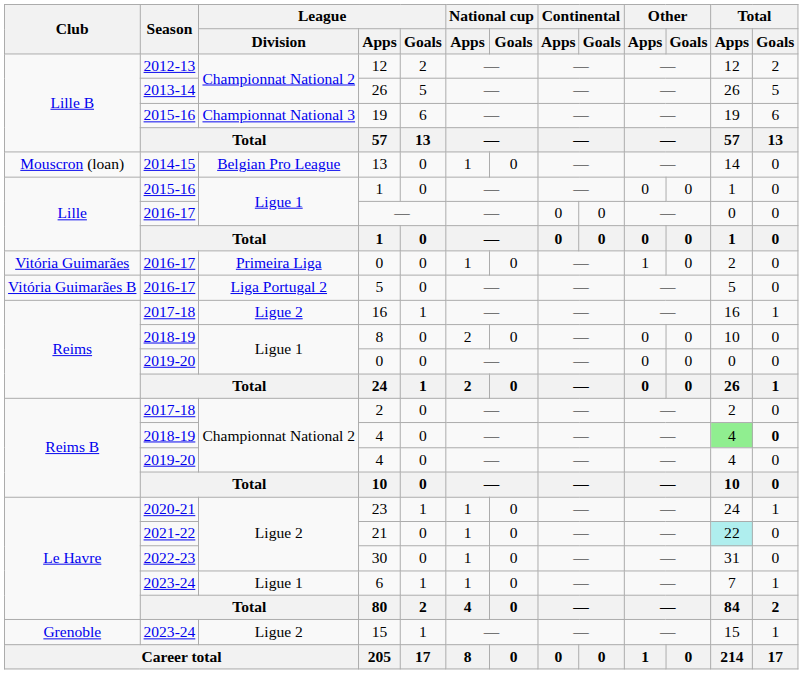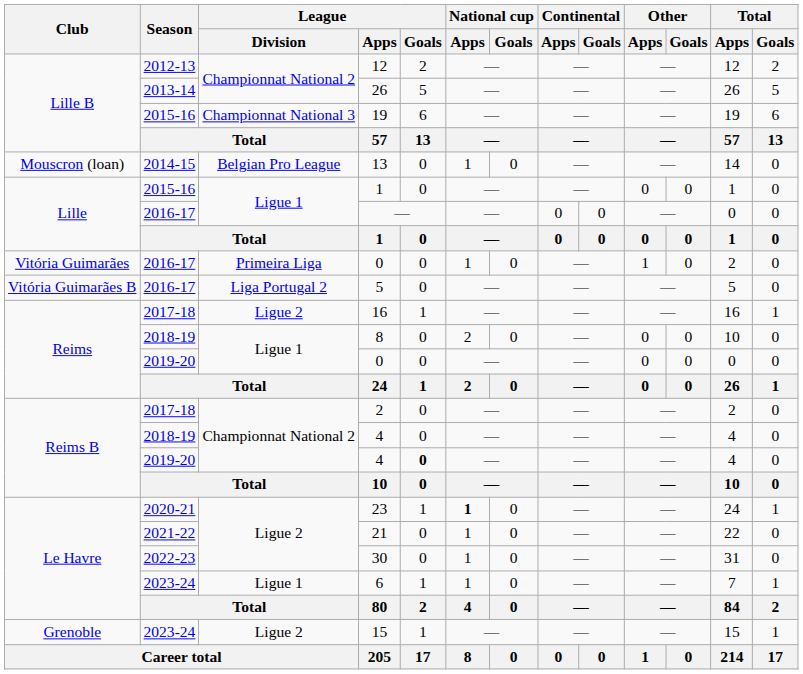(732, 435) lightgreen background -> (732, 435) no background
(775, 435) bold -> (775, 435) normal
(423, 459) normal -> (423, 459) bold
(468, 509) normal -> (468, 509) bold
(732, 533) paleturquoise background -> (732, 533) no background
